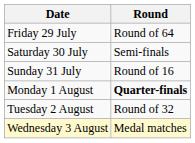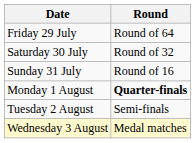(141, 52) Semi-finals -> (144, 52) Round of 32
(144, 109) Round of 32 -> (141, 109) Semi-finals
